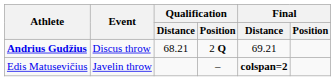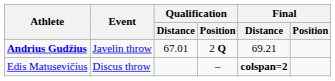(122, 49) Discus throw -> (122, 49) Javelin throw
(176, 49) 68.21 -> (176, 49) 67.01
(122, 67) Javelin throw -> (122, 67) Discus throw
